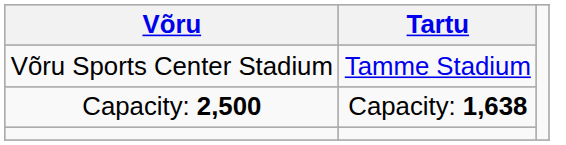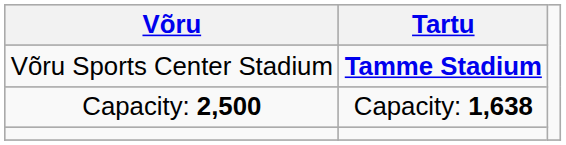(438, 65) normal -> (443, 65) bold
